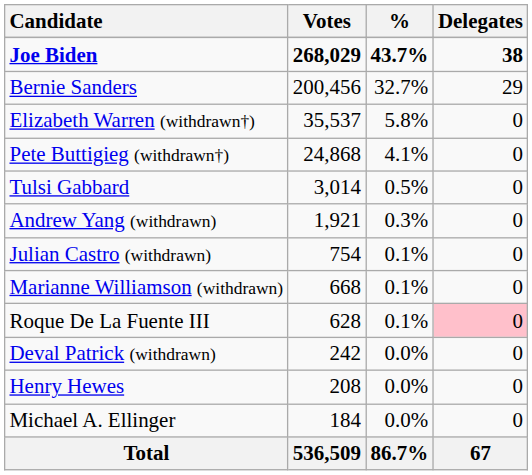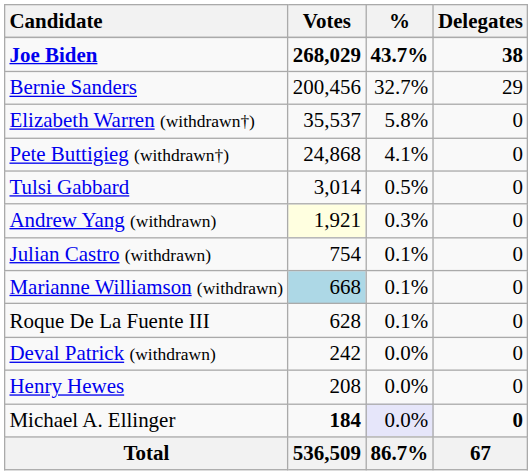(337, 220) no background -> (337, 220) lightyellow background
(345, 287) no background -> (345, 287) lightblue background
(518, 320) pink background -> (518, 320) no background
(345, 420) normal -> (345, 420) bold
(406, 420) no background -> (406, 420) lavender background
(518, 420) normal -> (518, 420) bold
